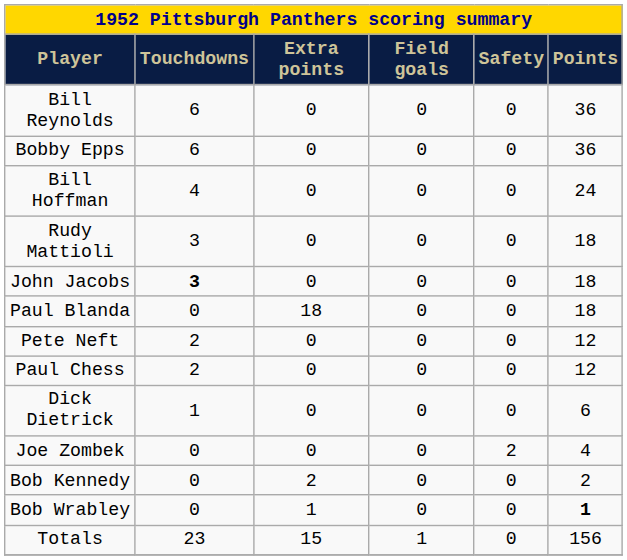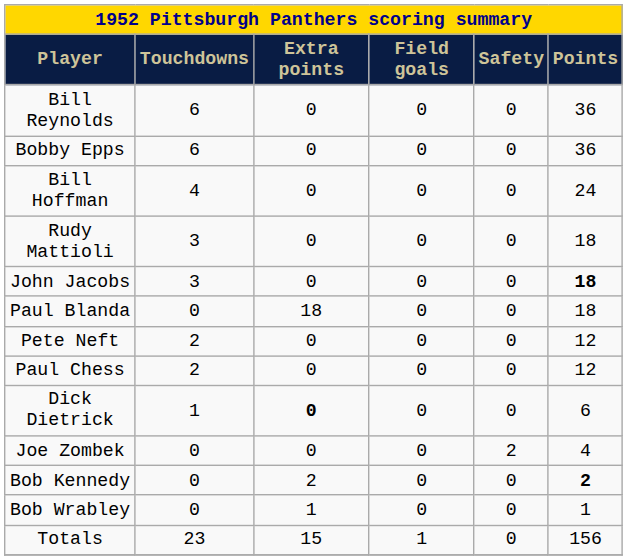(194, 282) bold -> (194, 282) normal
(586, 282) normal -> (586, 282) bold
(311, 411) normal -> (311, 411) bold
(586, 480) normal -> (586, 480) bold
(586, 510) bold -> (586, 510) normal
